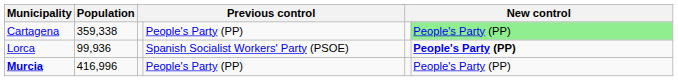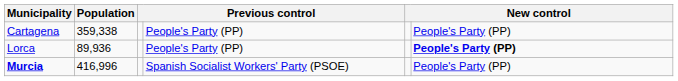(462, 31) lightgreen background -> (462, 31) no background
(94, 48) 99,936 -> (94, 48) 89,936
(247, 48) Spanish Socialist Workers' Party (PSOE) -> (194, 48) People's Party (PP)
(194, 66) People's Party (PP) -> (247, 66) Spanish Socialist Workers' Party (PSOE)
